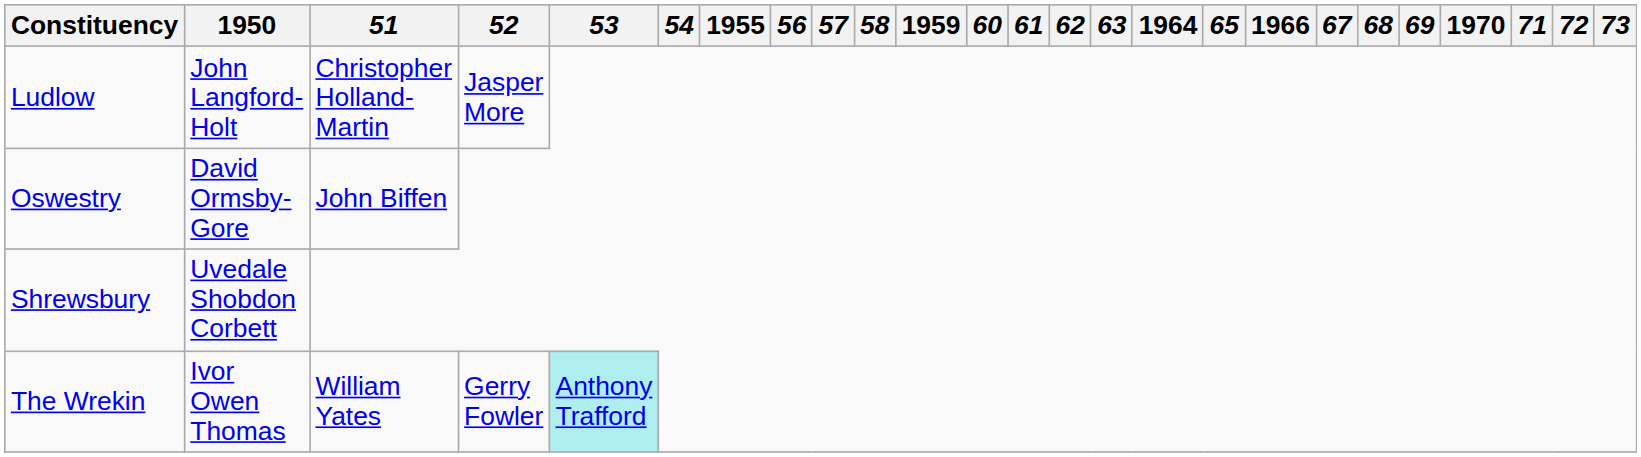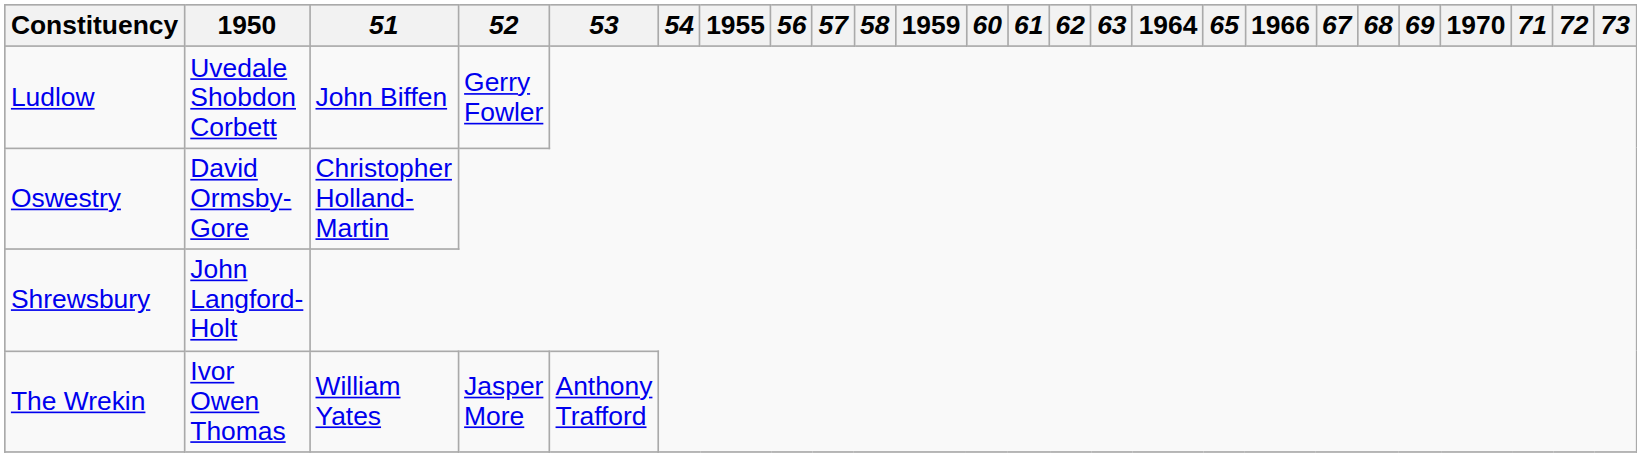(247, 97) John Langford-Holt -> (243, 97) Uvedale Shobdon Corbett
(384, 97) Christopher Holland-Martin -> (381, 97) John Biffen
(504, 97) Jasper More -> (504, 97) Gerry Fowler
(381, 198) John Biffen -> (384, 198) Christopher Holland-Martin
(243, 299) Uvedale Shobdon Corbett -> (247, 299) John Langford-Holt
(504, 400) Gerry Fowler -> (504, 400) Jasper More
(604, 400) paleturquoise background -> (604, 400) no background
